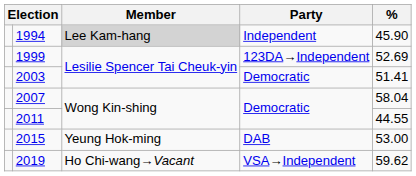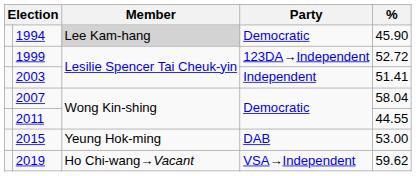(280, 35) Independent -> (276, 35) Democratic
(392, 56) 52.69 -> (392, 56) 52.72
(276, 77) Democratic -> (280, 77) Independent
